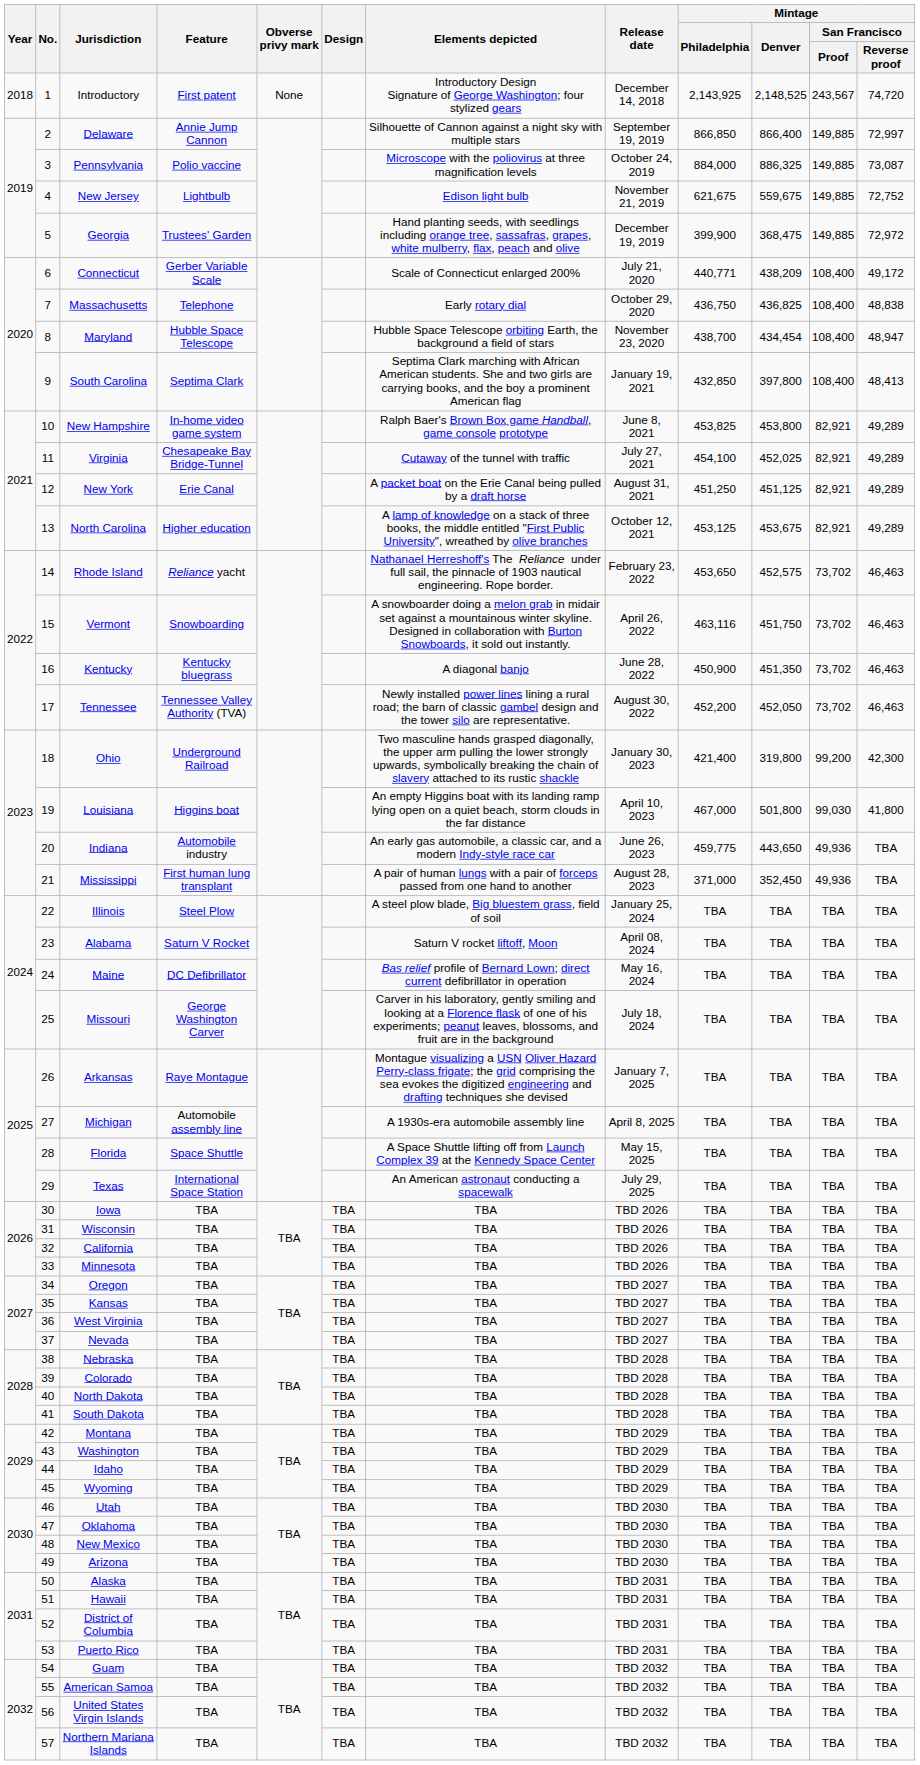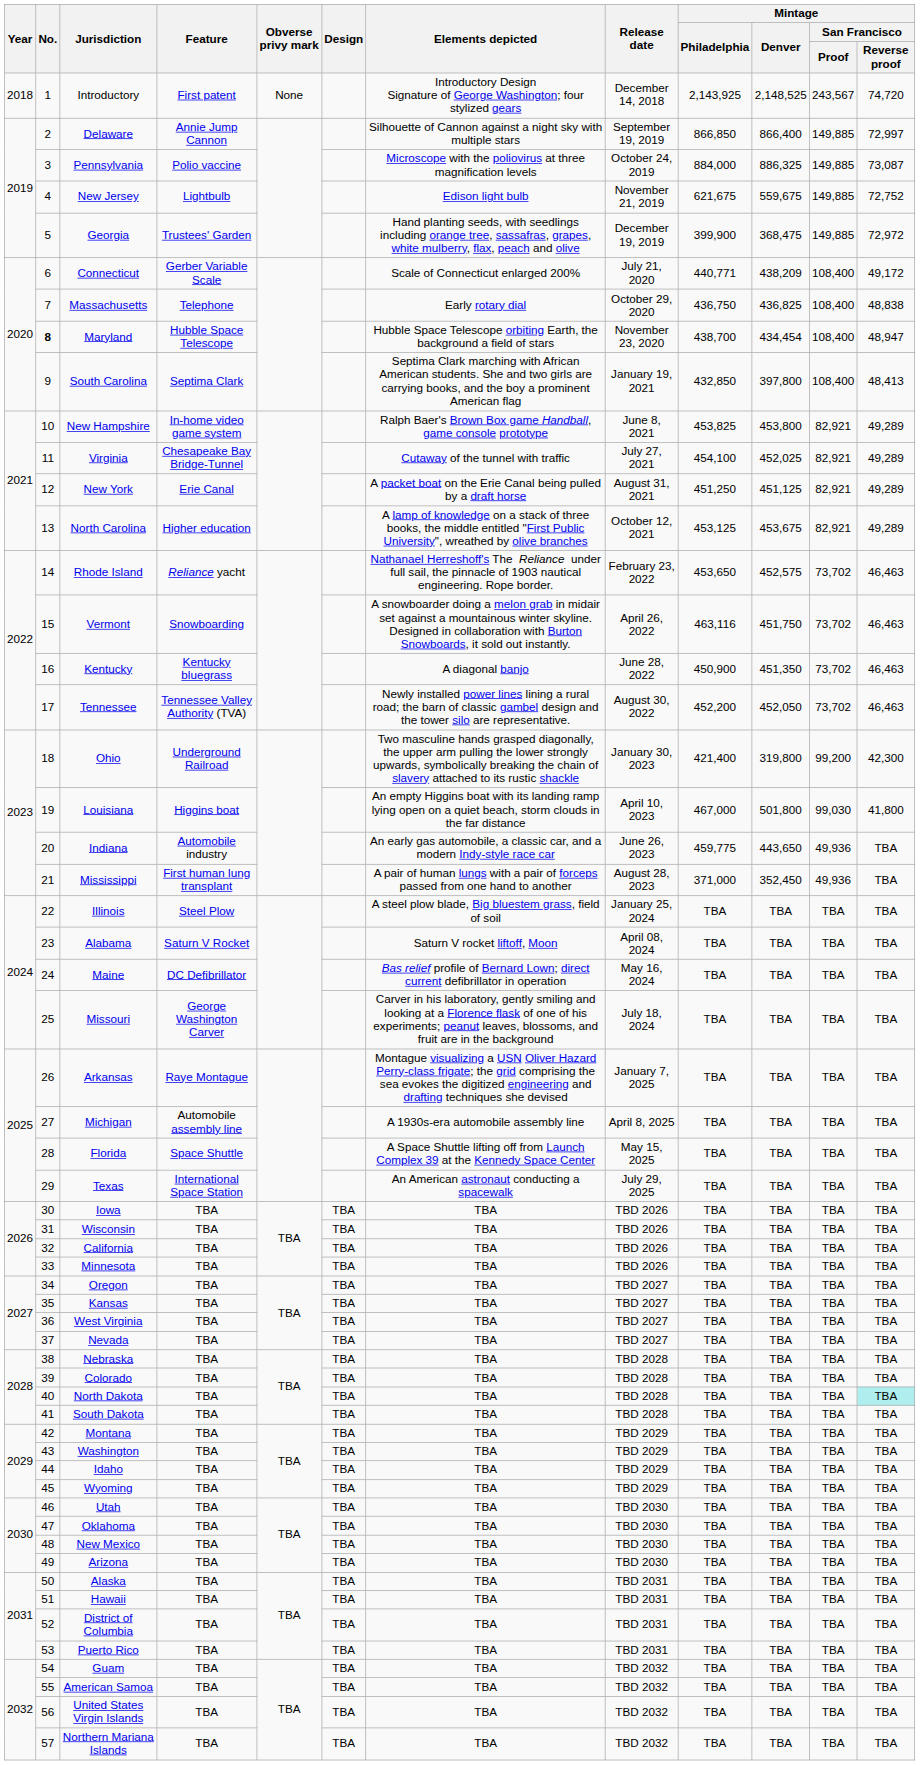(48, 336) normal -> (48, 336) bold
(886, 1396) no background -> (886, 1396) paleturquoise background
